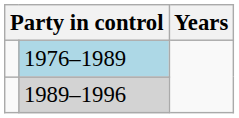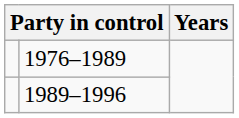(75, 58) lightblue background -> (75, 58) no background
(75, 94) lightgrey background -> (75, 94) no background
